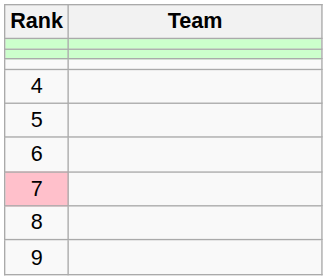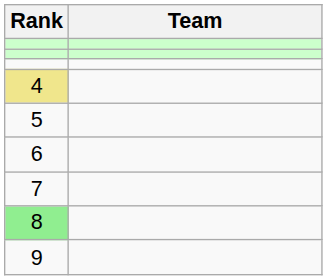(37, 85) no background -> (37, 85) khaki background
(37, 188) pink background -> (37, 188) no background
(37, 222) no background -> (37, 222) lightgreen background
